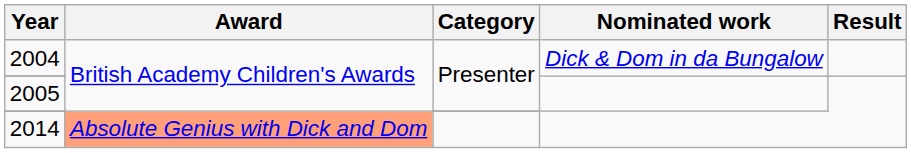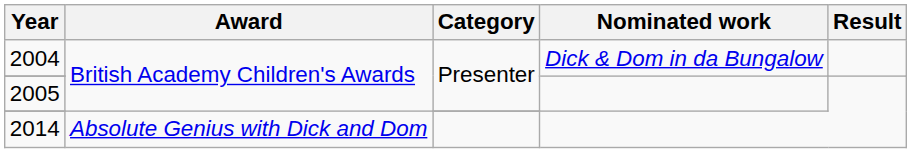(249, 128) lightsalmon background -> (249, 128) no background
